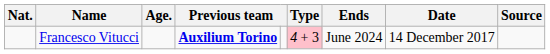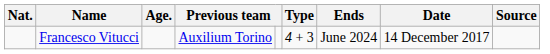(228, 37) bold -> (225, 37) normal
(305, 37) pink background -> (299, 37) no background
